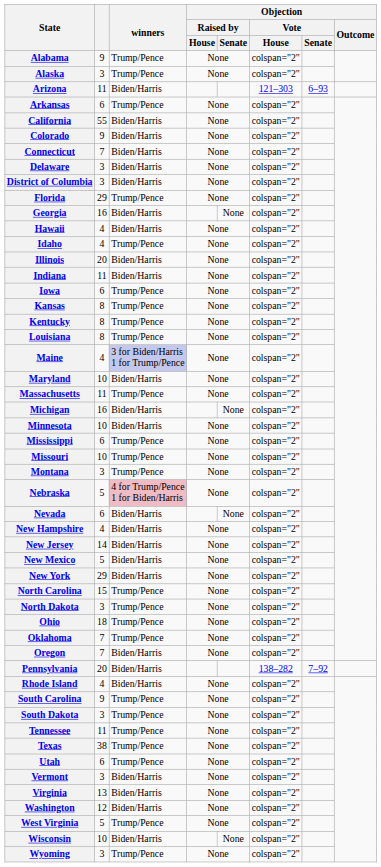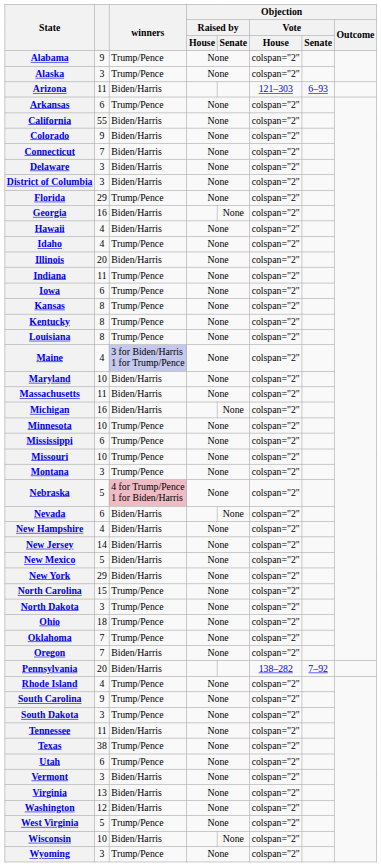(136, 275) Biden/Harris -> (137, 275) Trump/Pence
(137, 394) Trump/Pence -> (136, 394) Biden/Harris
(136, 425) Biden/Harris -> (137, 425) Trump/Pence
(136, 684) Biden/Harris -> (137, 684) Trump/Pence
(137, 730) Trump/Pence -> (136, 730) Biden/Harris
